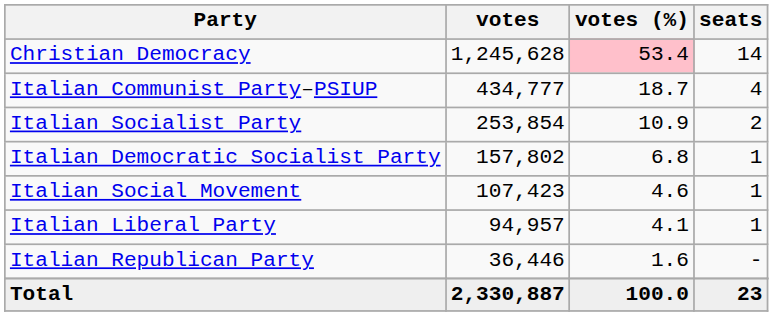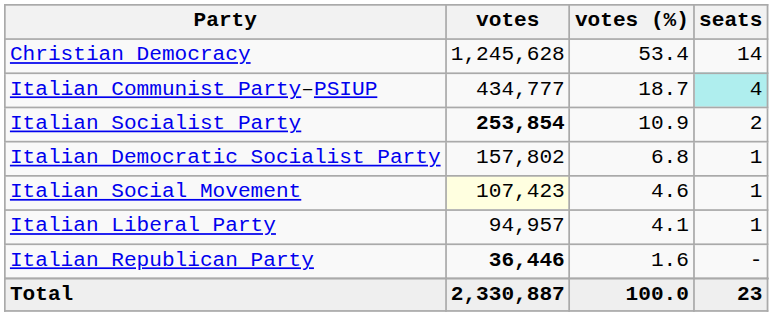(664, 56) pink background -> (664, 56) no background
(756, 90) no background -> (756, 90) paleturquoise background
(520, 125) normal -> (520, 125) bold
(520, 193) no background -> (520, 193) lightyellow background
(527, 261) normal -> (527, 261) bold
